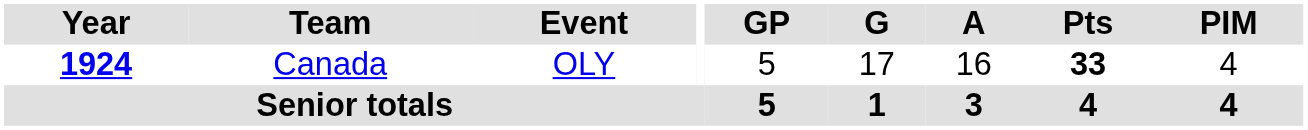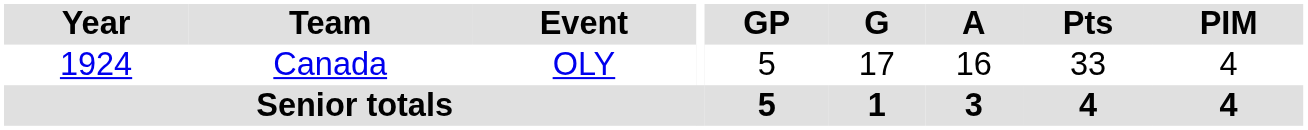(96, 64) bold -> (96, 64) normal
(1088, 64) bold -> (1088, 64) normal
